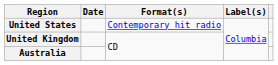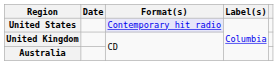(164, 25) no background -> (164, 25) lavender background
